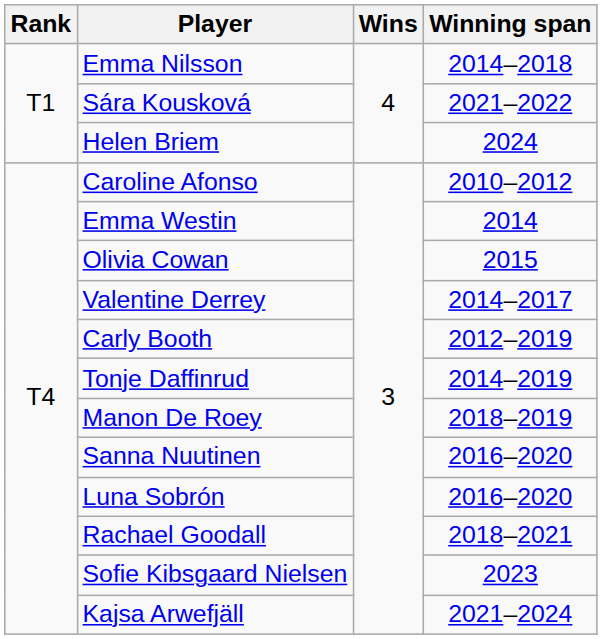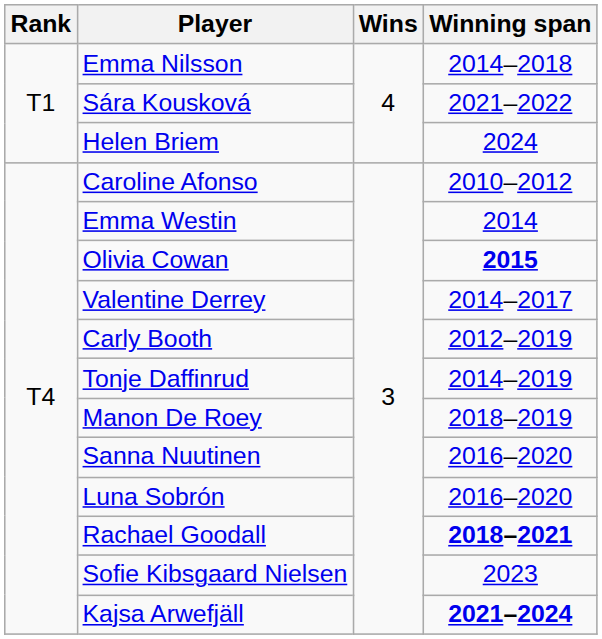(510, 260) normal -> (510, 260) bold
(510, 535) normal -> (510, 535) bold
(510, 614) normal -> (510, 614) bold
